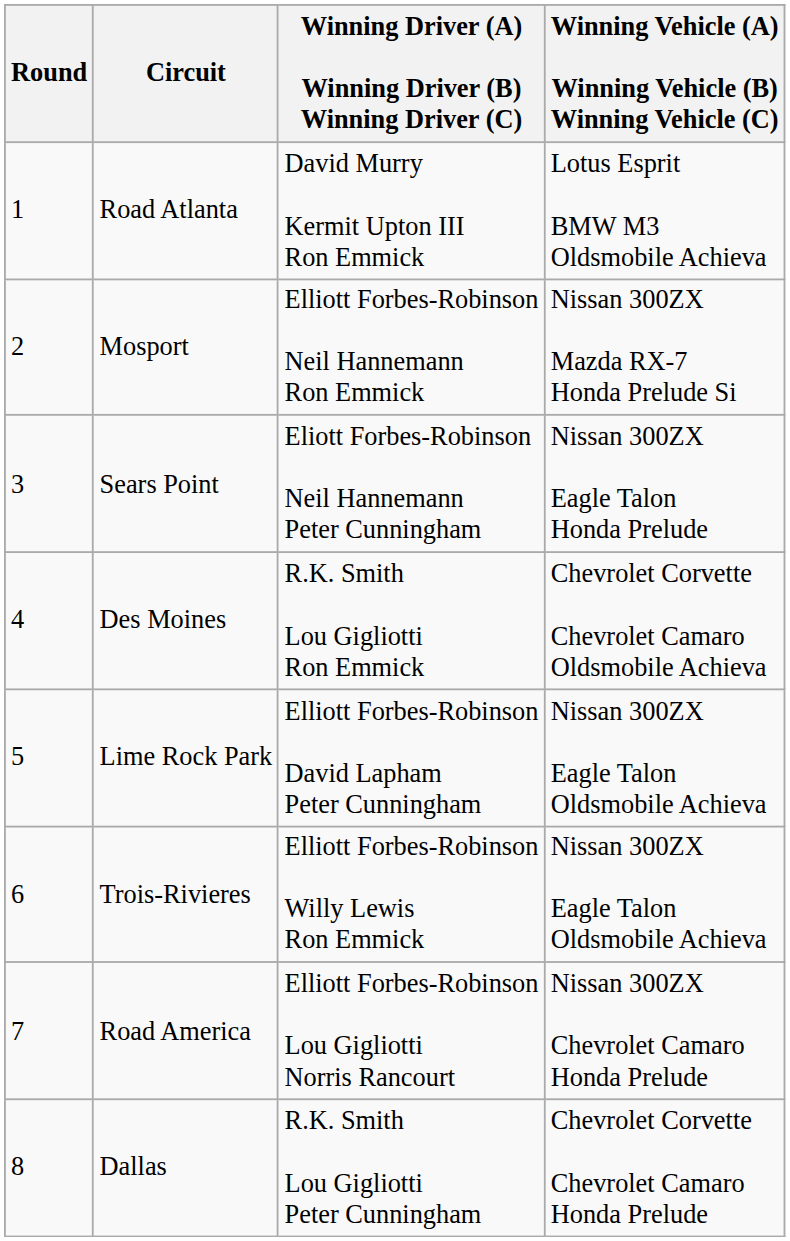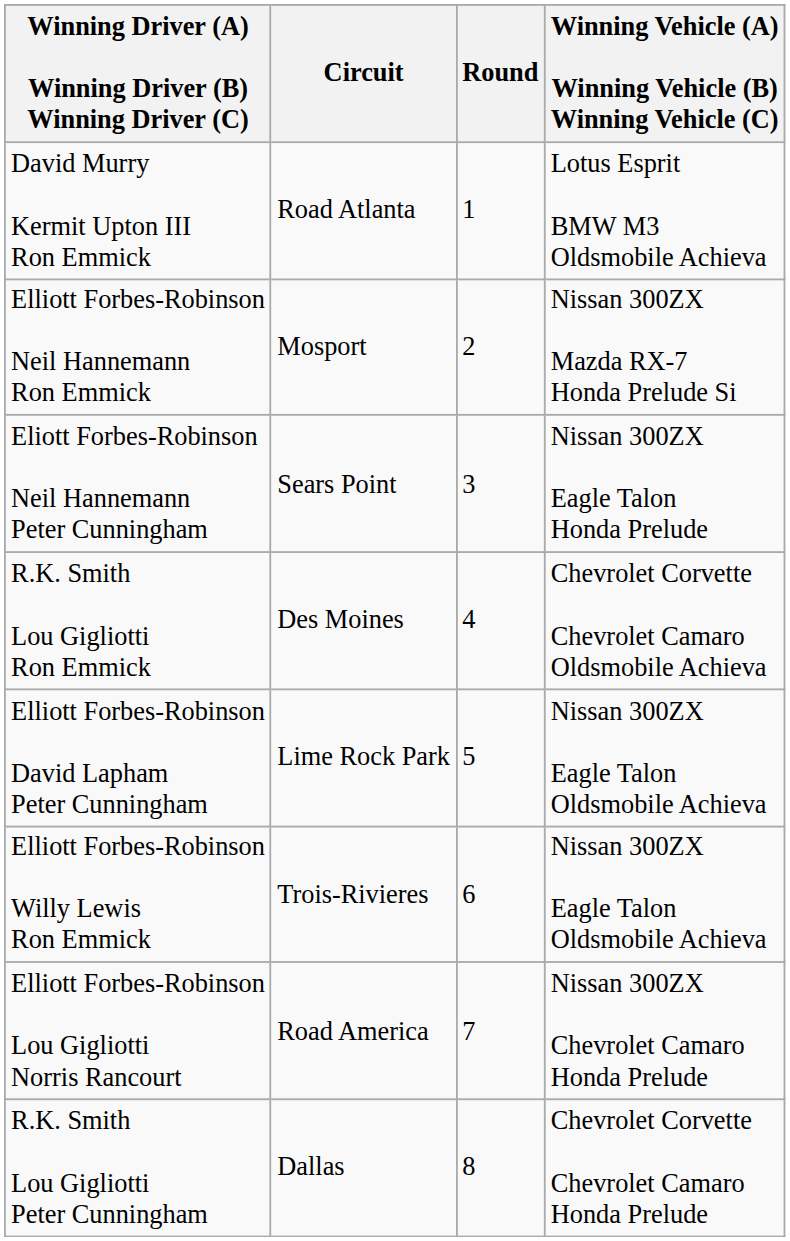columns swapped: (49, 73) <-> (411, 73)
